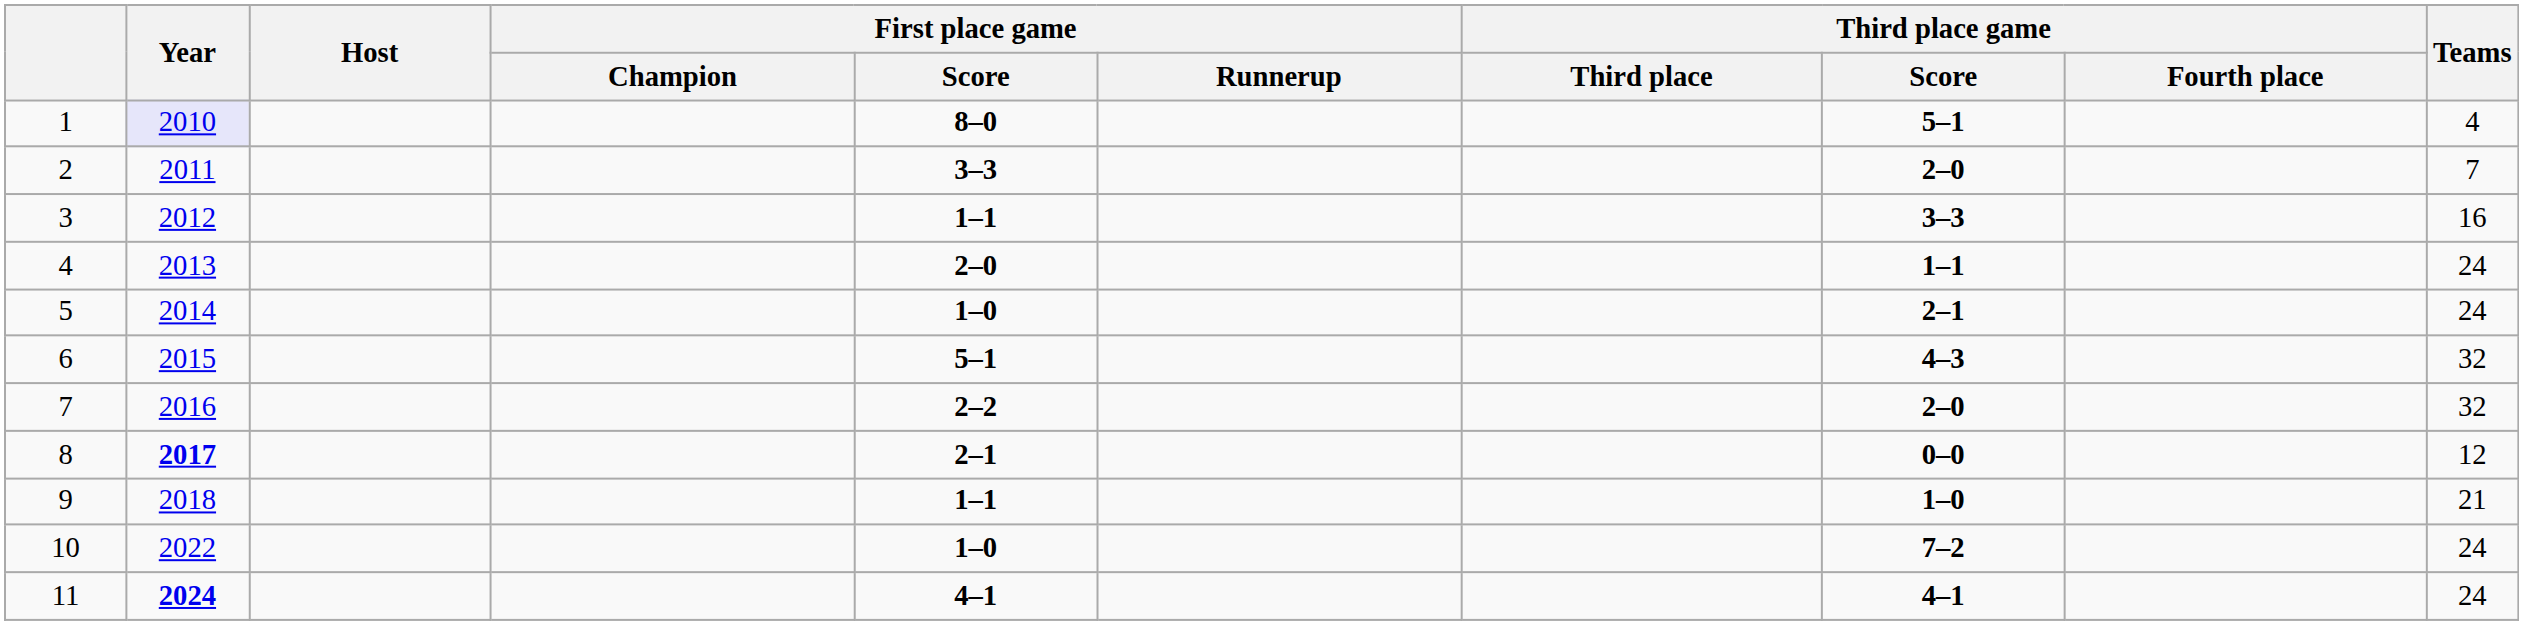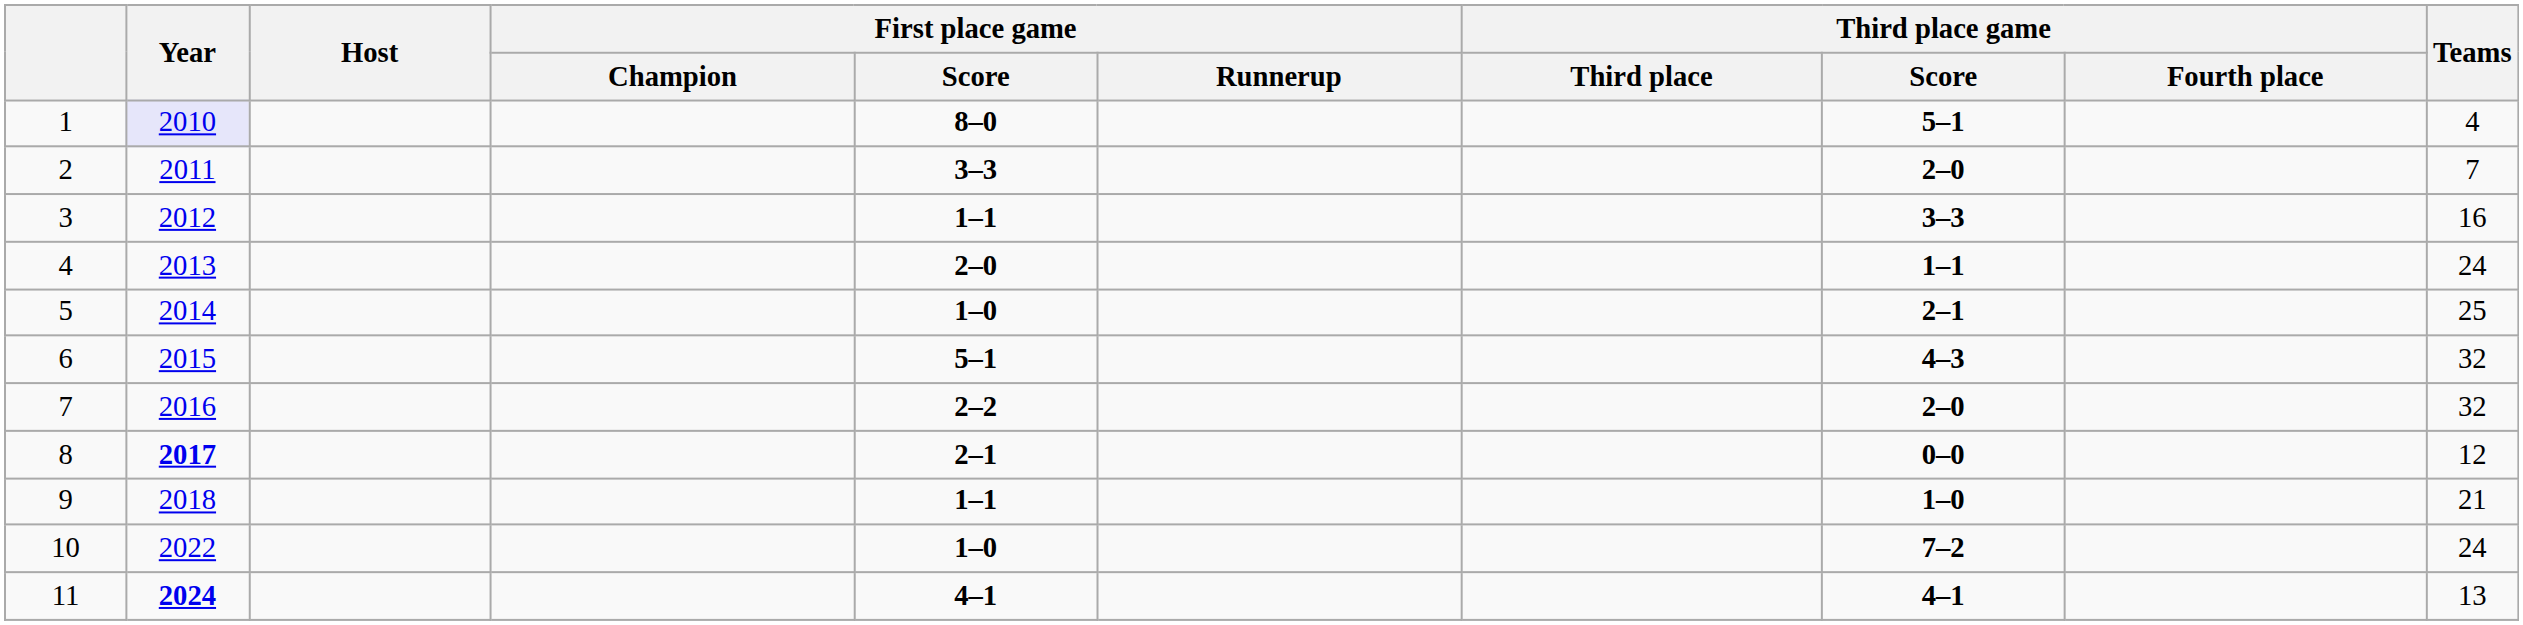(2472, 312) 24 -> (2472, 312) 25
(2472, 595) 24 -> (2472, 595) 13
